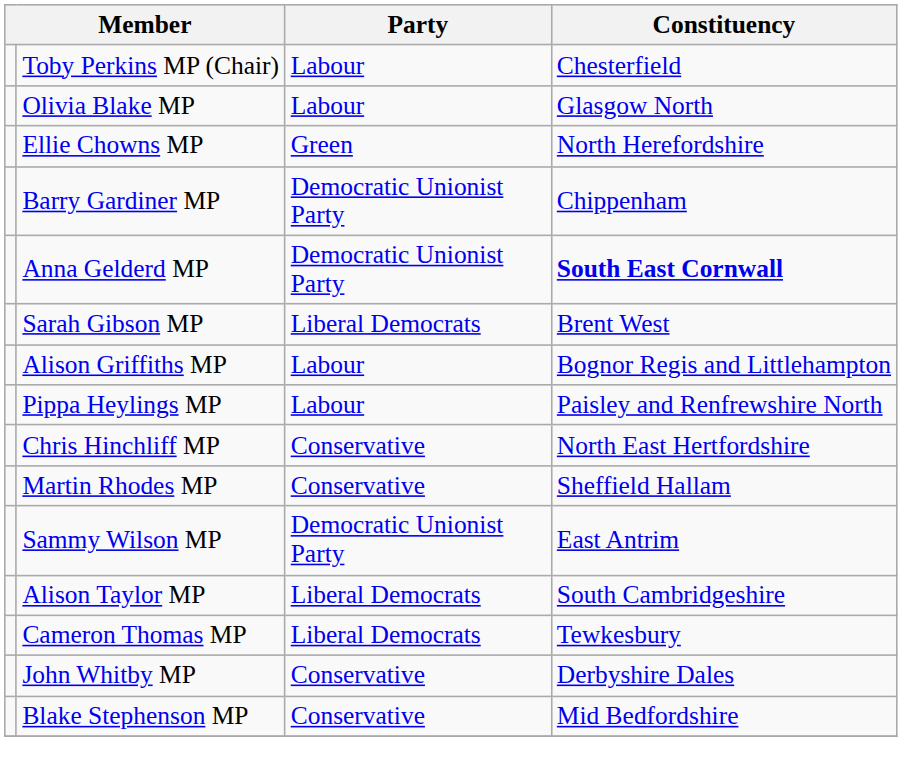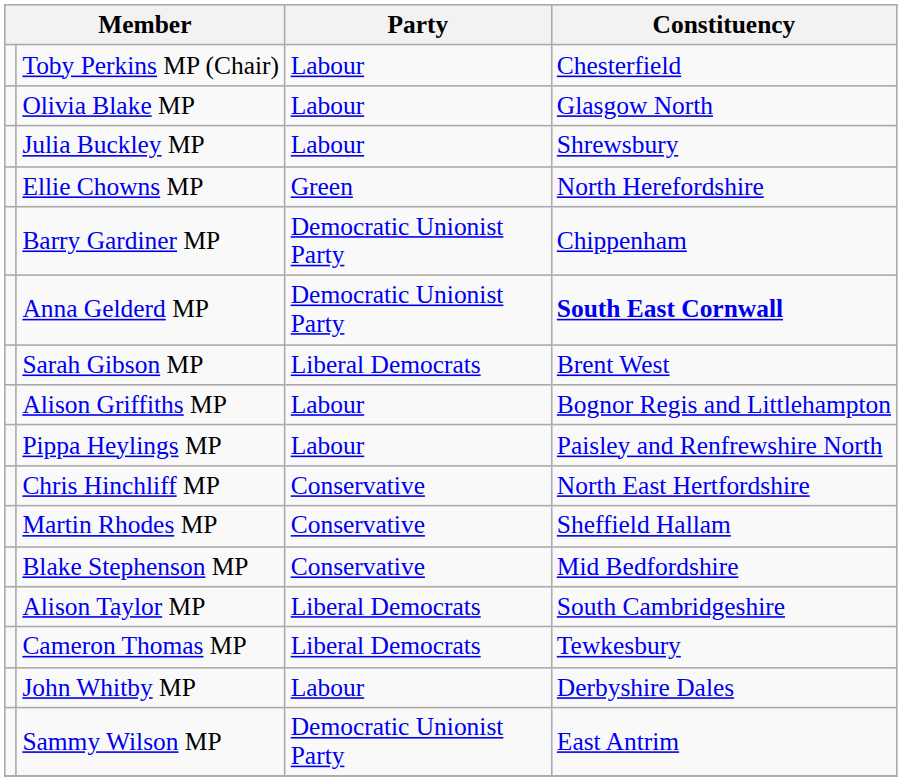+ row: (114, 145)
rows swapped: (135, 715) <-> (122, 540)
(358, 675) Conservative -> (327, 687) Labour
